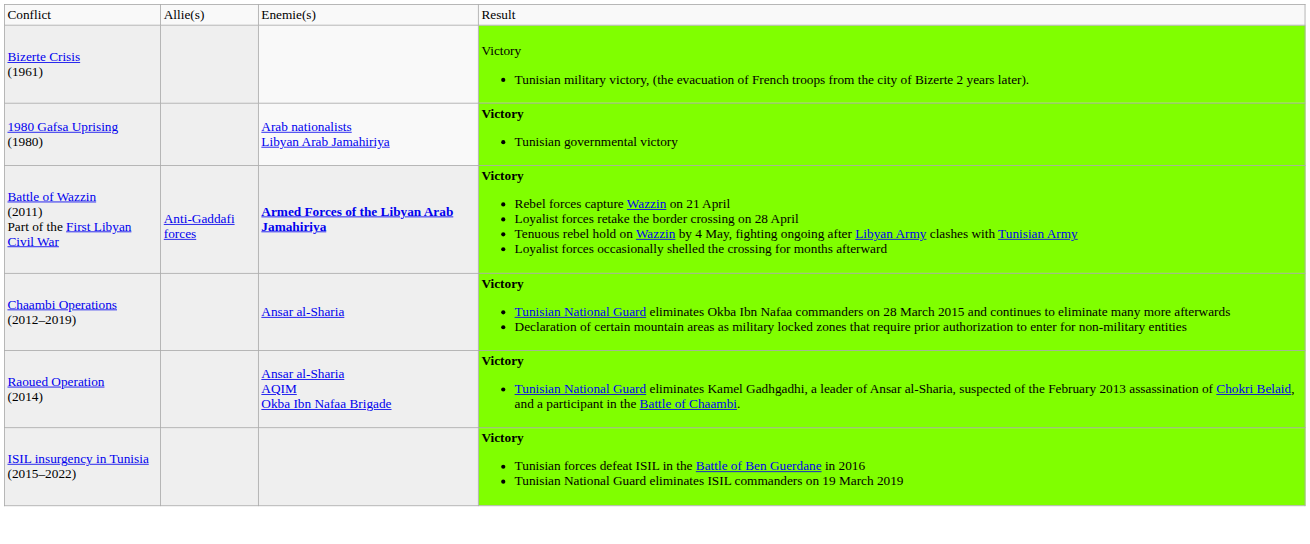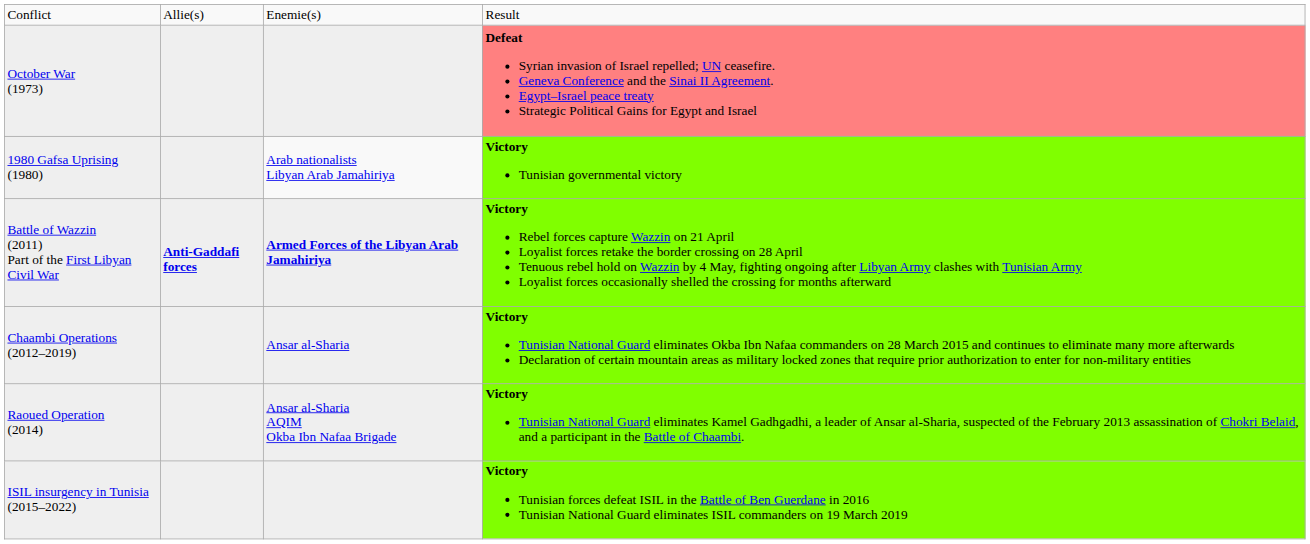- row: (44, 64)
+ row: (41, 80)
(199, 226) normal -> (201, 259) bold
